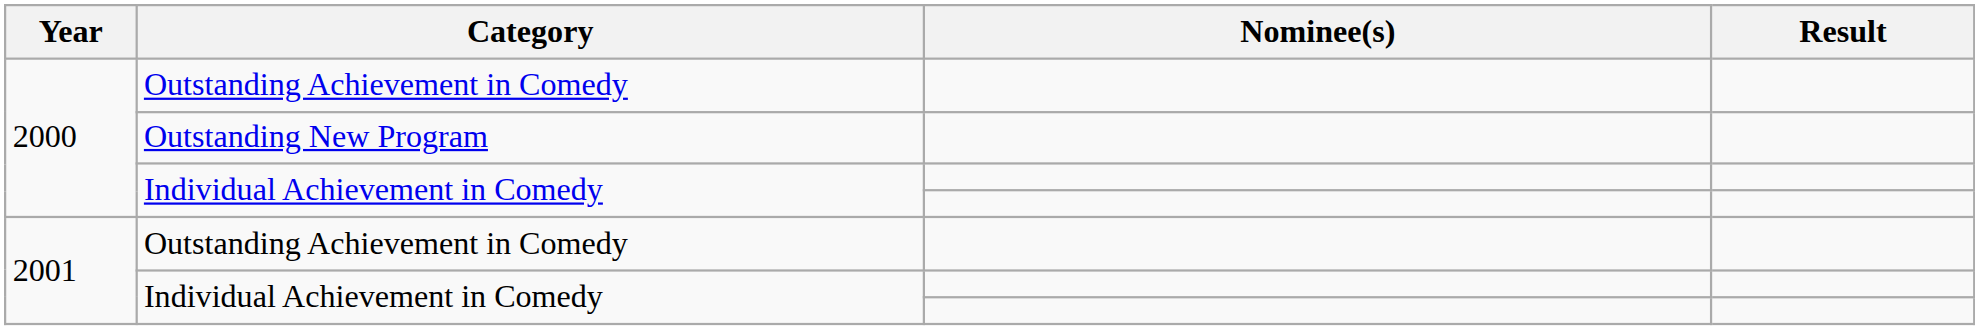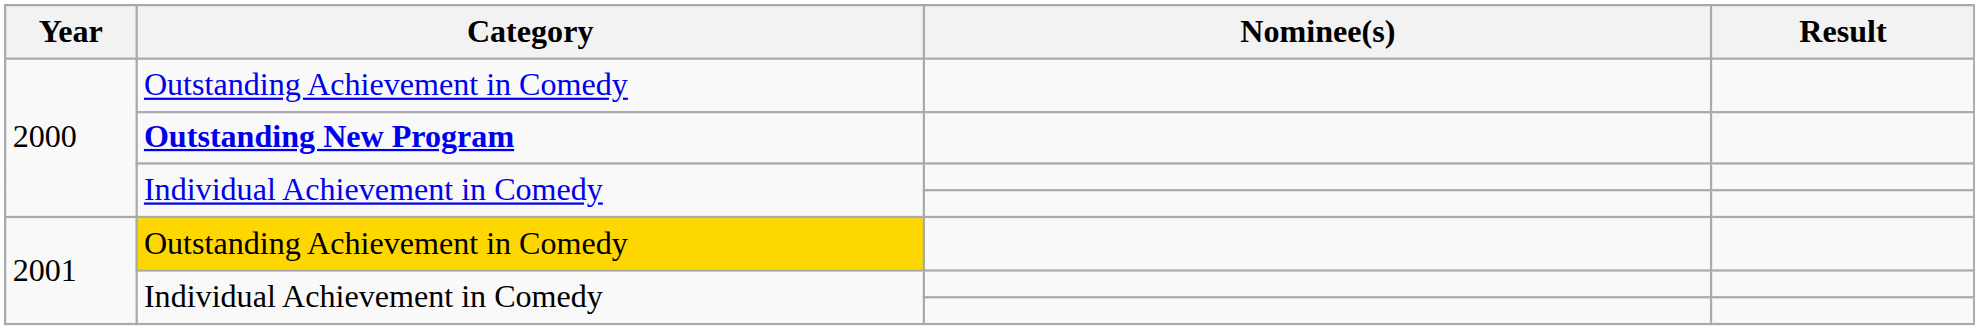(316, 137) normal -> (329, 137) bold
(386, 243) no background -> (386, 243) gold background
